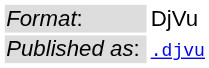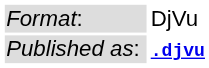(178, 51) normal -> (178, 49) bold
